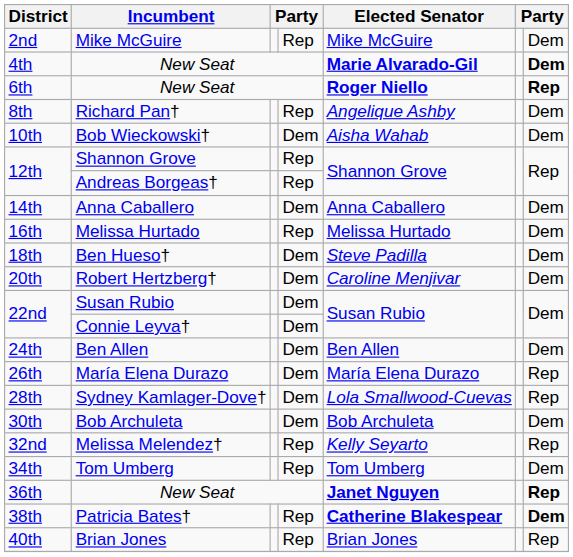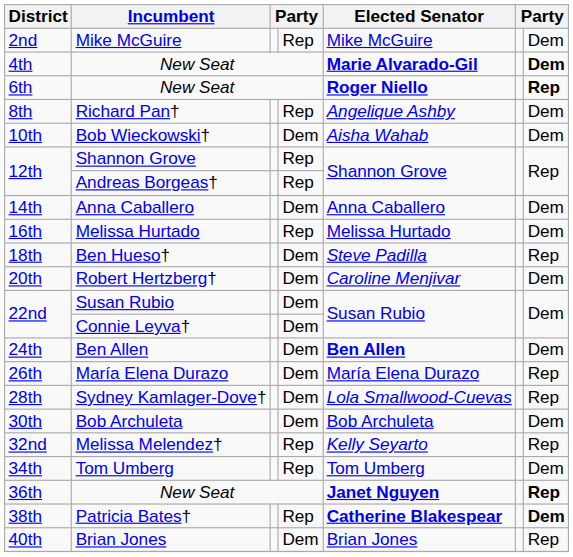(546, 254) Dem -> (543, 254) Rep
(363, 349) normal -> (366, 349) bold
(298, 540) Rep -> (301, 540) Dem
